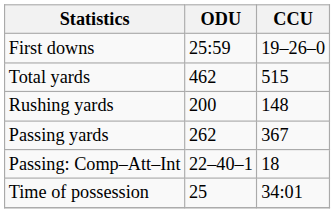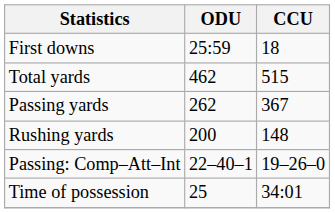(293, 48) 19–26–0 -> (270, 48) 18
rows swapped: (61, 105) <-> (59, 134)
(270, 163) 18 -> (293, 163) 19–26–0
